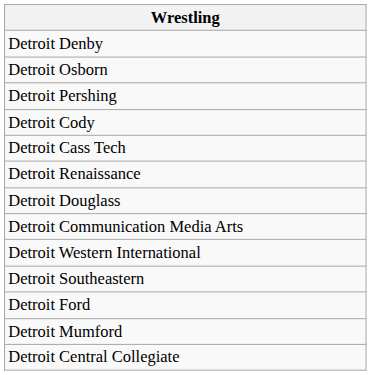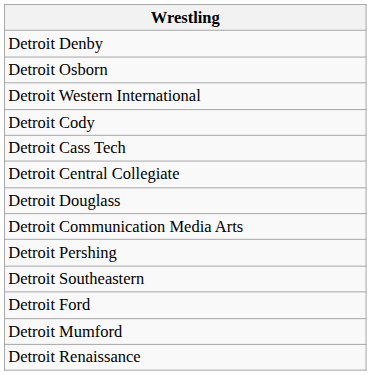(63, 95) Detroit Pershing -> (105, 95) Detroit Western International
(74, 174) Detroit Renaissance -> (94, 174) Detroit Central Collegiate
(105, 252) Detroit Western International -> (63, 252) Detroit Pershing
(94, 357) Detroit Central Collegiate -> (74, 357) Detroit Renaissance
